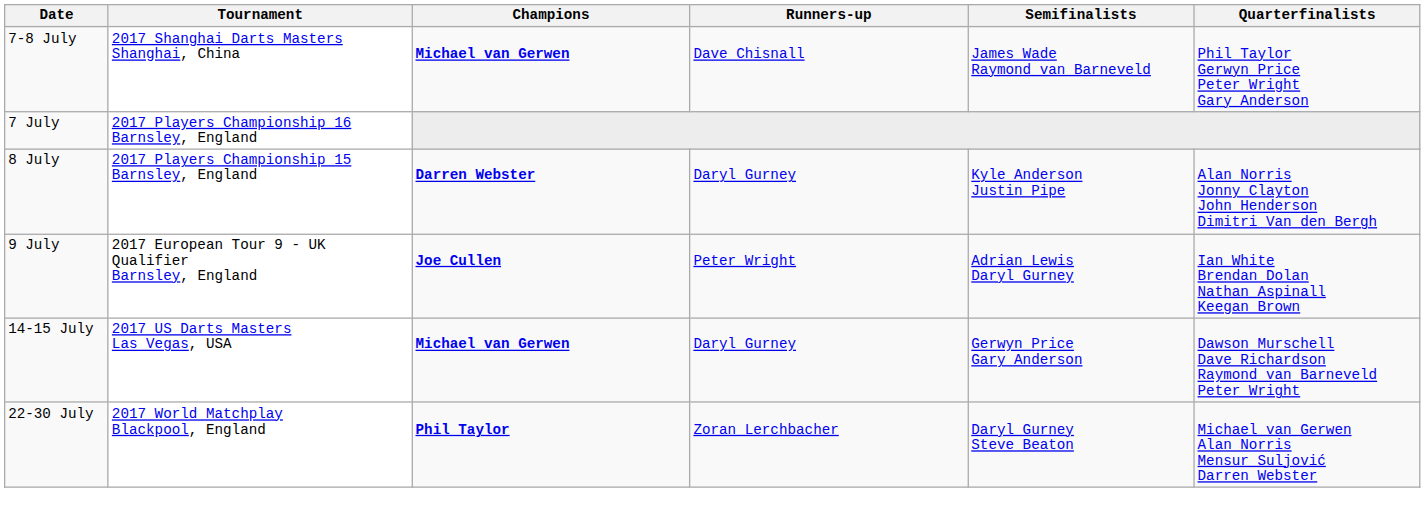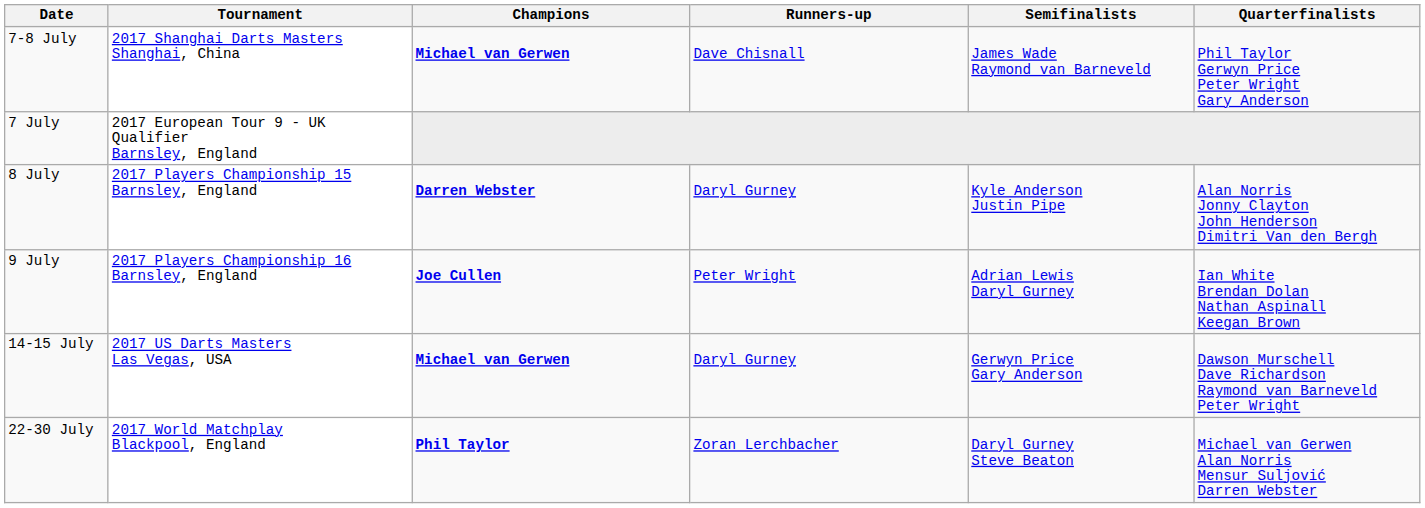(232, 130) 2017 Players Championship 16 Barnsley, England -> (219, 138) 2017 European Tour 9 - UK Qualifier Barnsley, England
(219, 261) 2017 European Tour 9 - UK Qualifier Barnsley, England -> (232, 268) 2017 Players Championship 16 Barnsley, England
